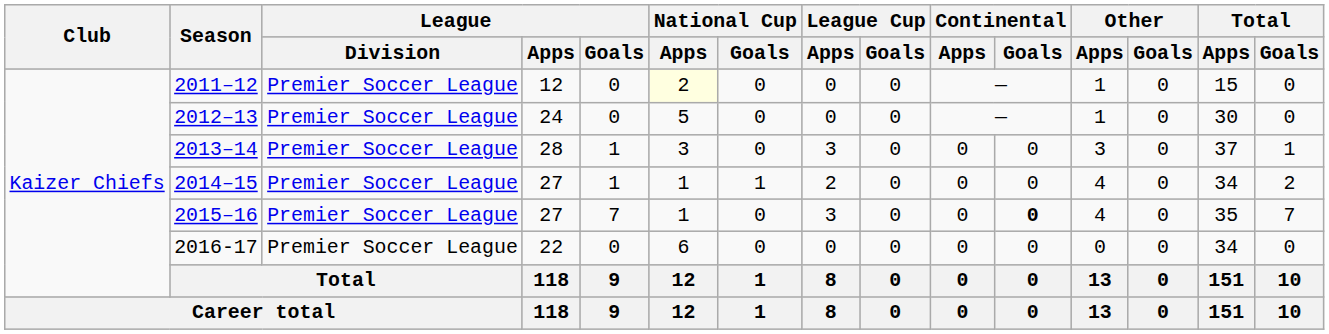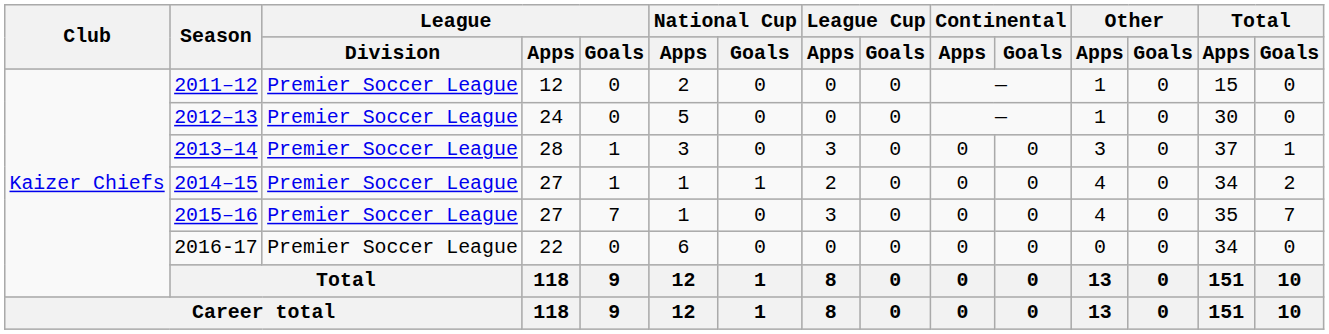(684, 86) lightyellow background -> (684, 86) no background
(1033, 215) bold -> (1033, 215) normal
